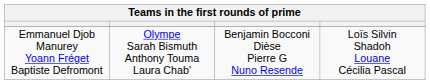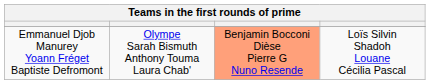(267, 53) no background -> (267, 53) lightsalmon background
